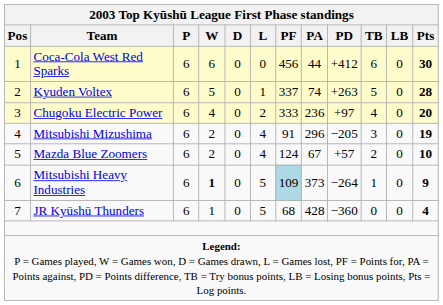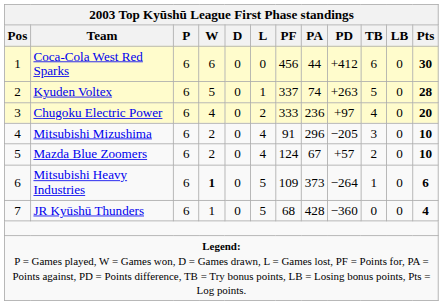(426, 133) 19 -> (426, 133) 10
(289, 182) lightblue background -> (289, 182) no background
(426, 182) 9 -> (426, 182) 6
